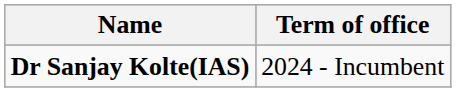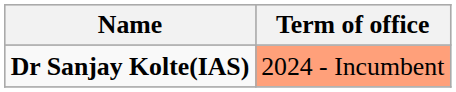(353, 65) no background -> (353, 65) lightsalmon background
